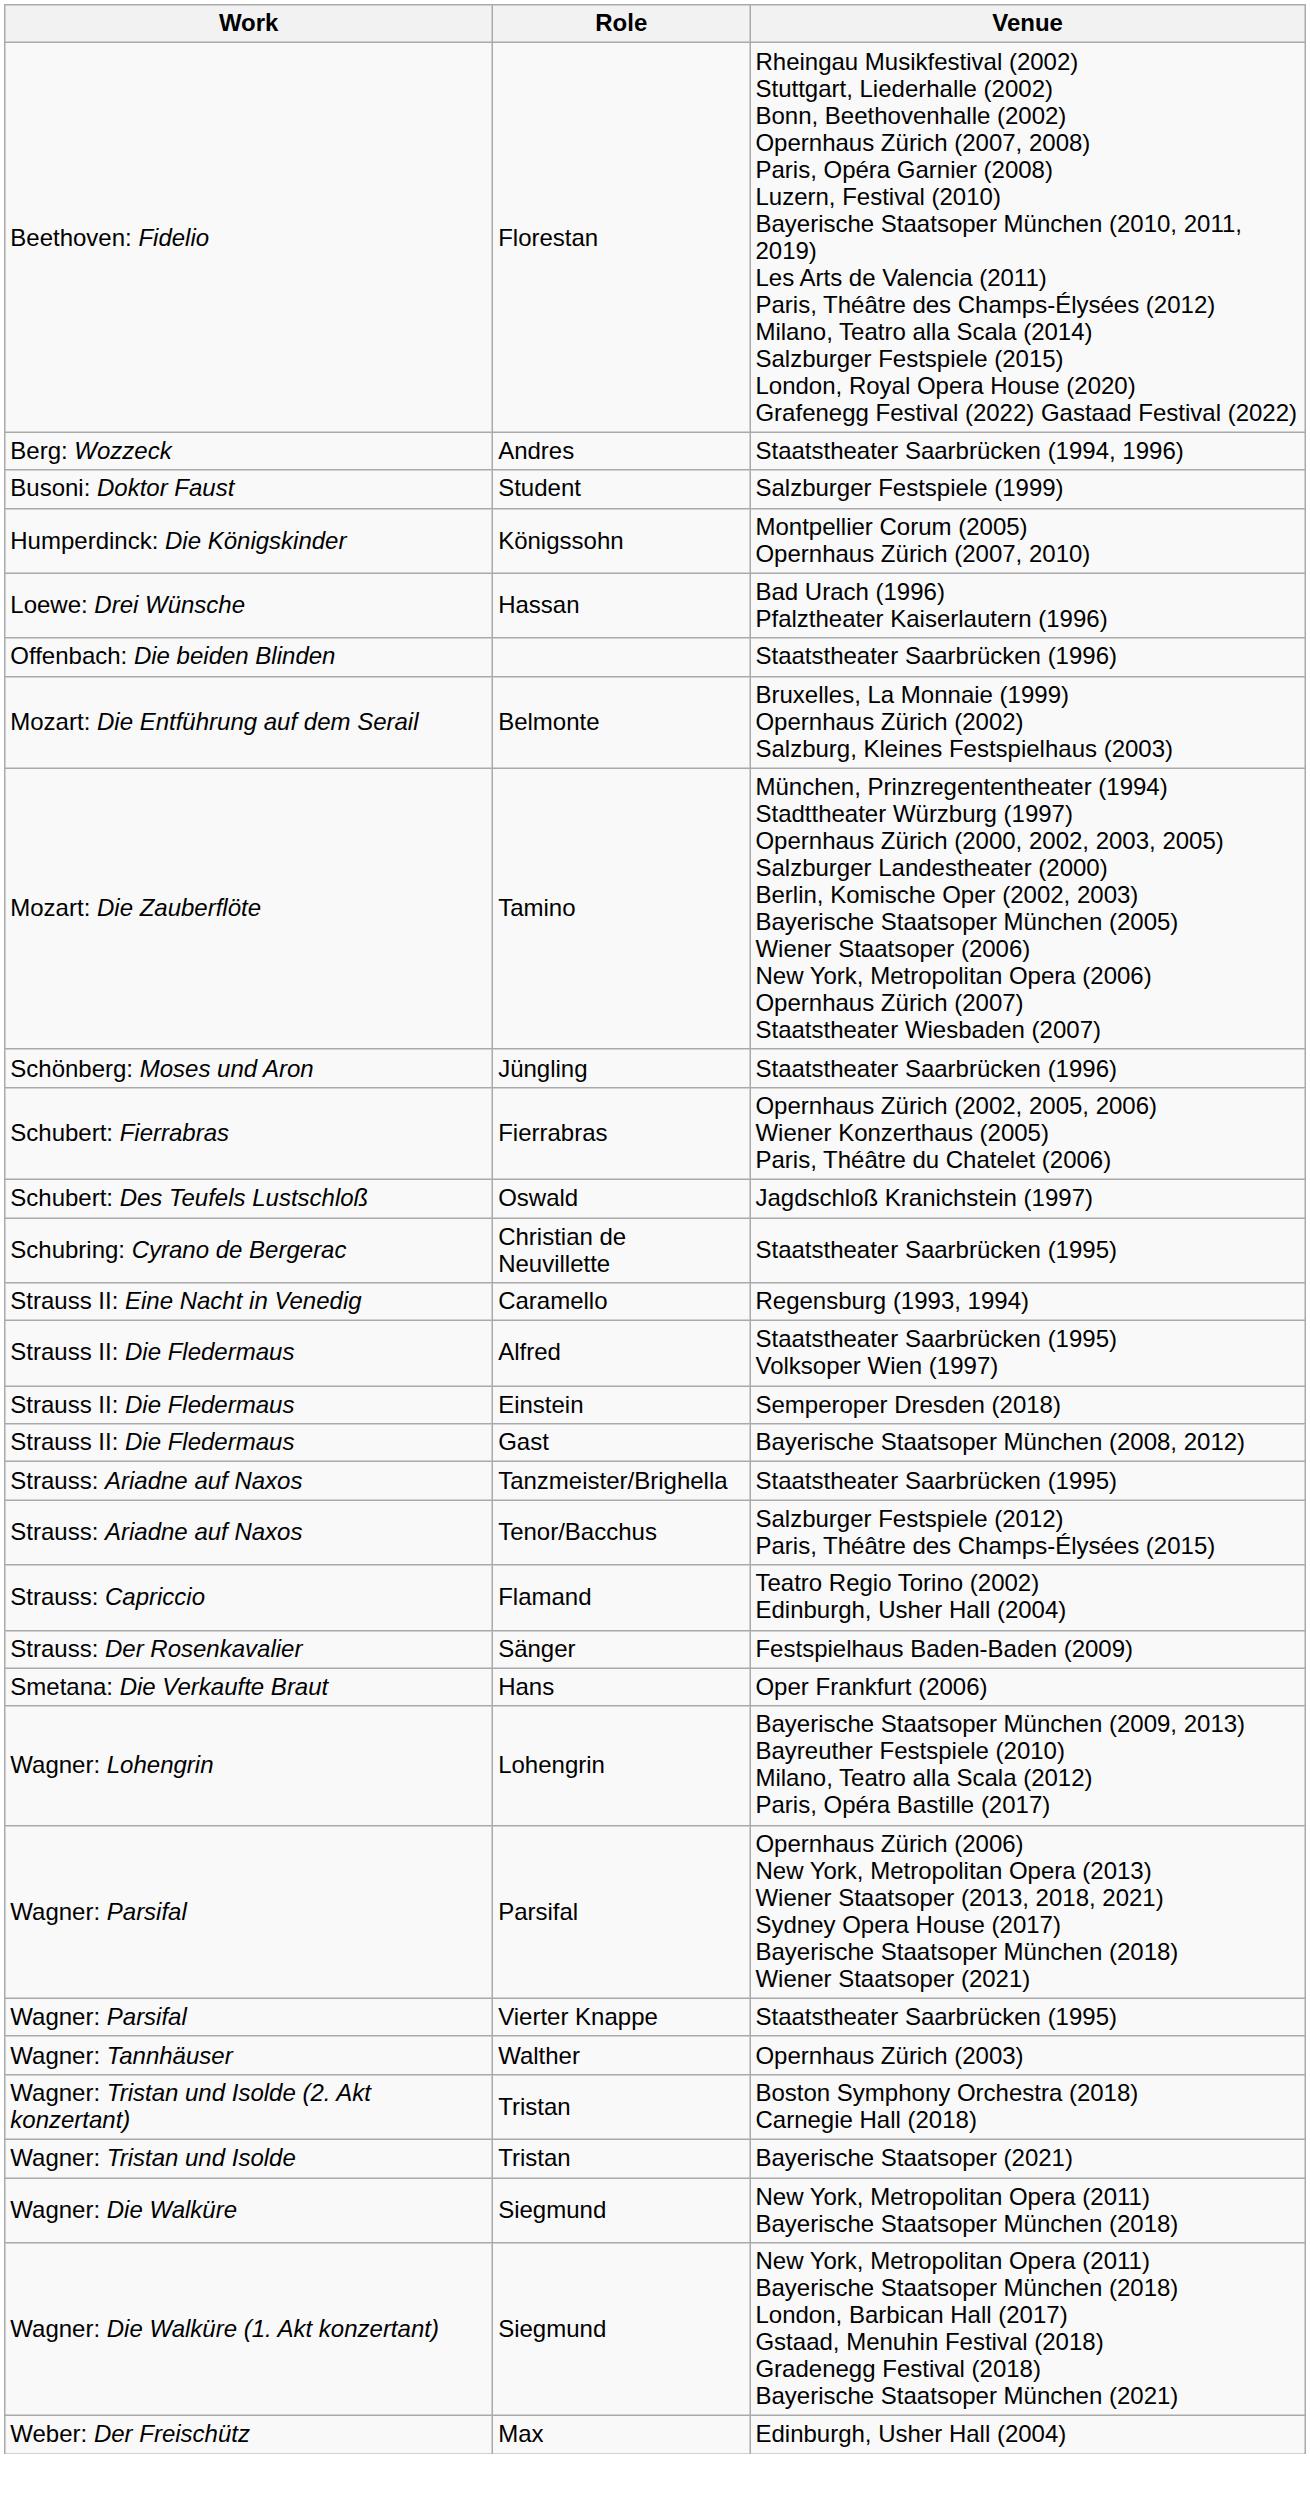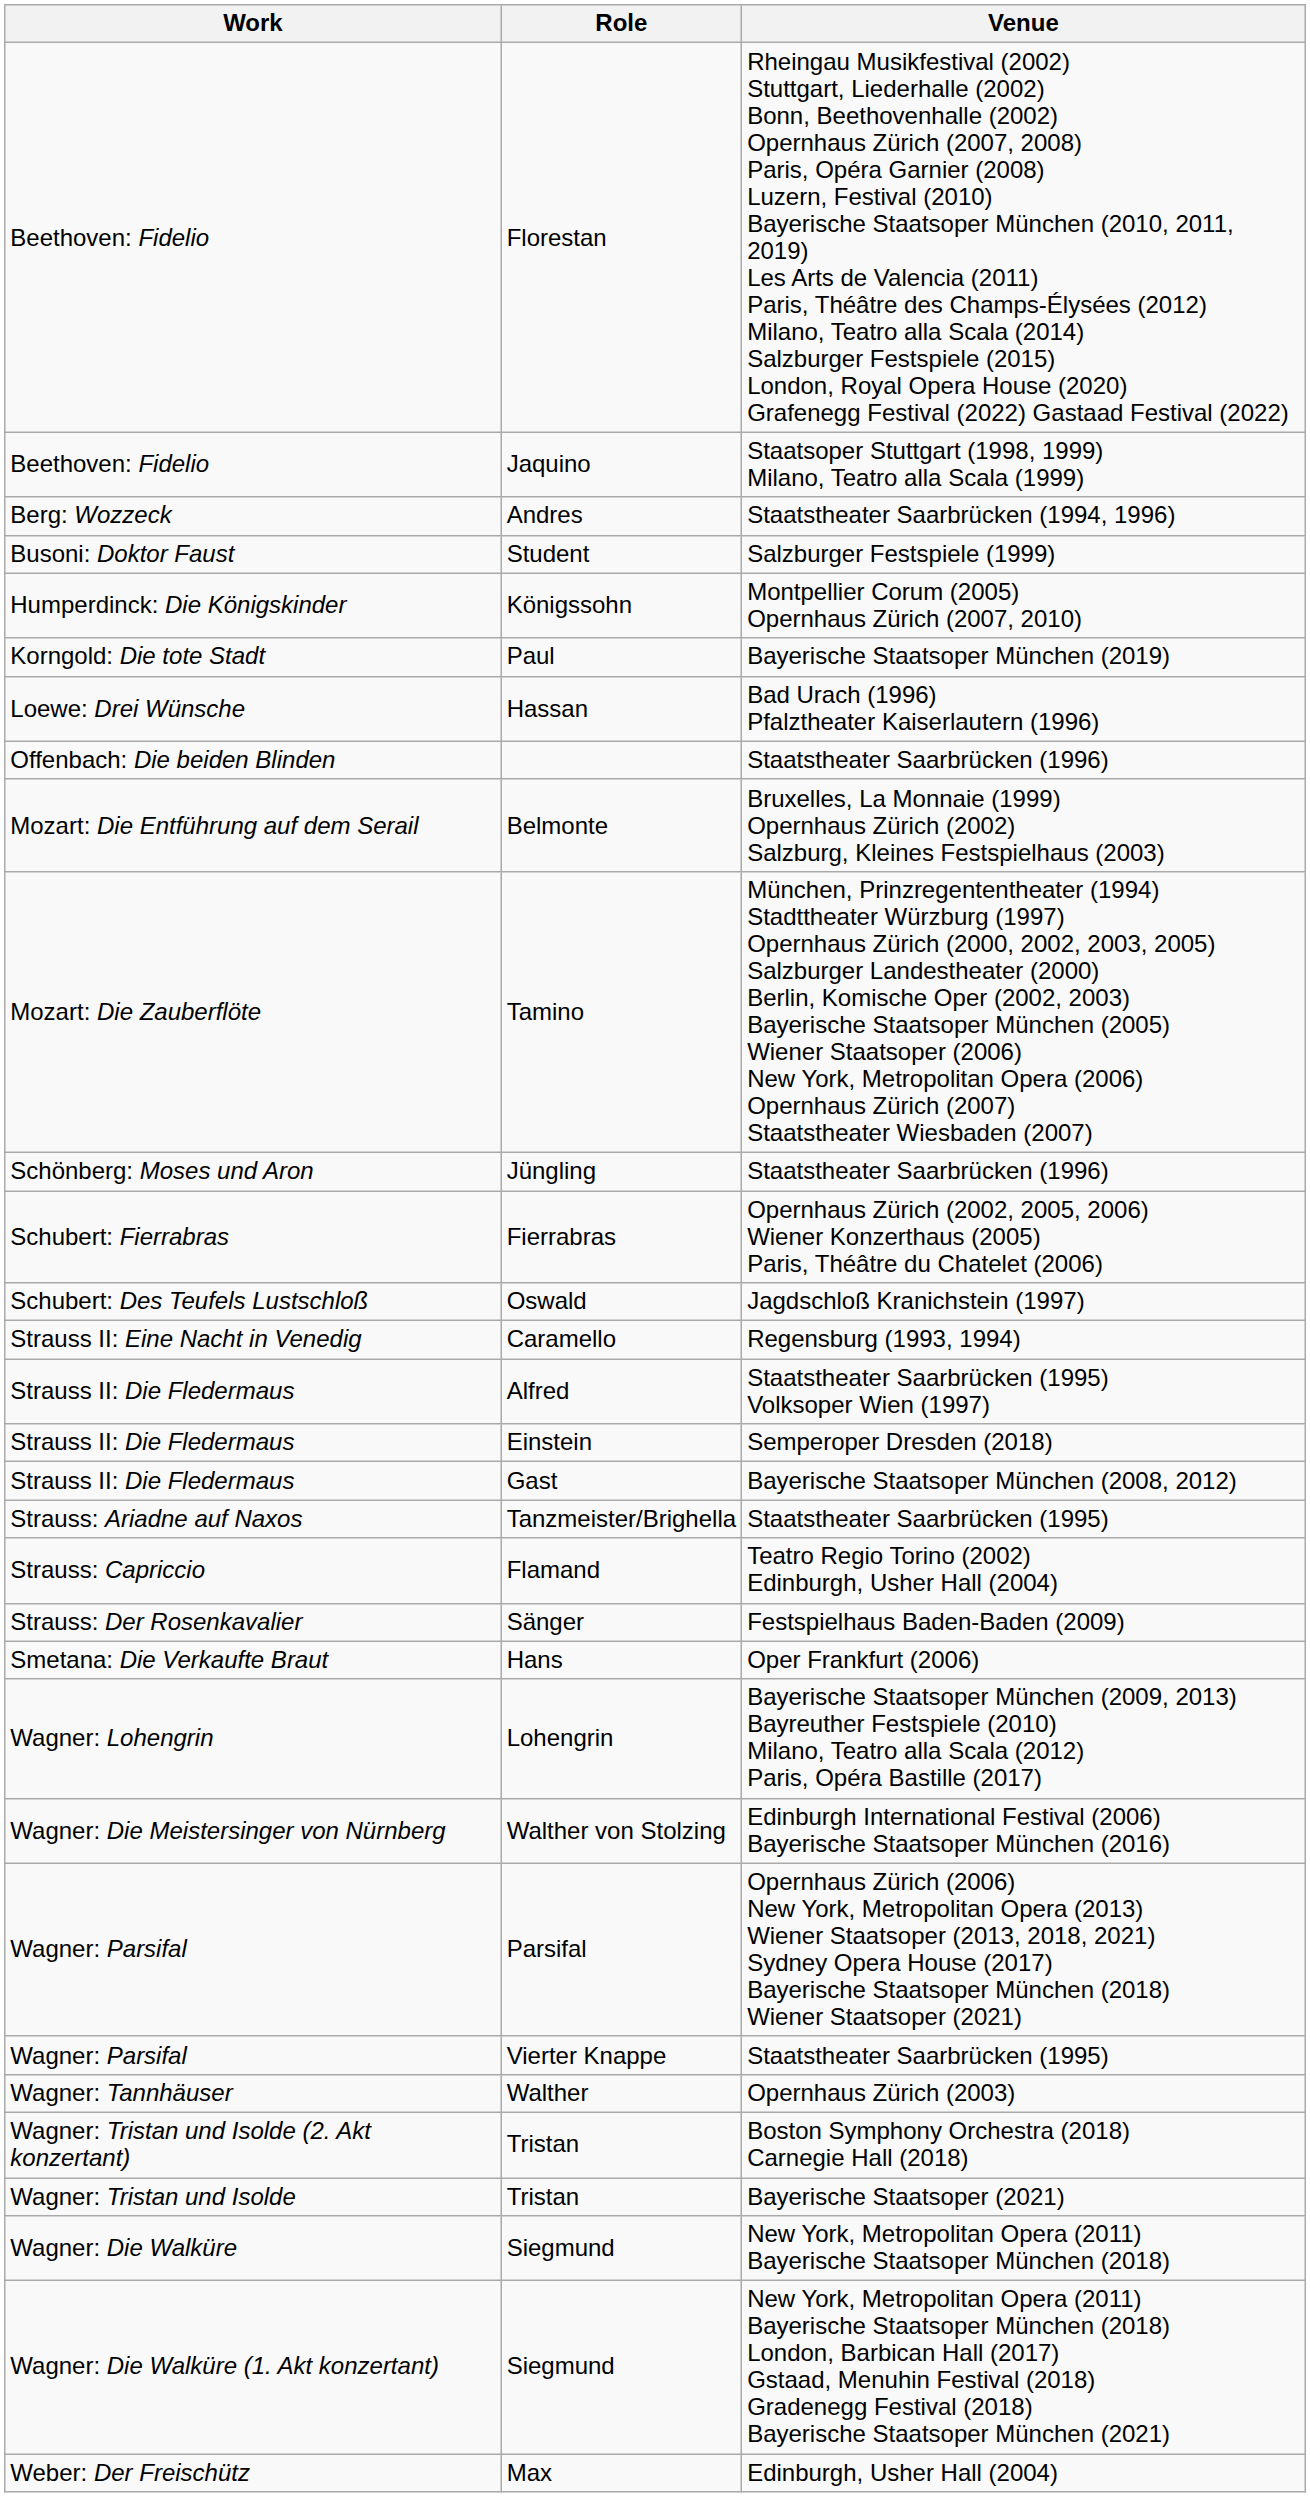+ row: (549, 464)
+ row: (531, 656)
- row: (562, 1249)
- row: (578, 1532)
+ row: (616, 1830)
